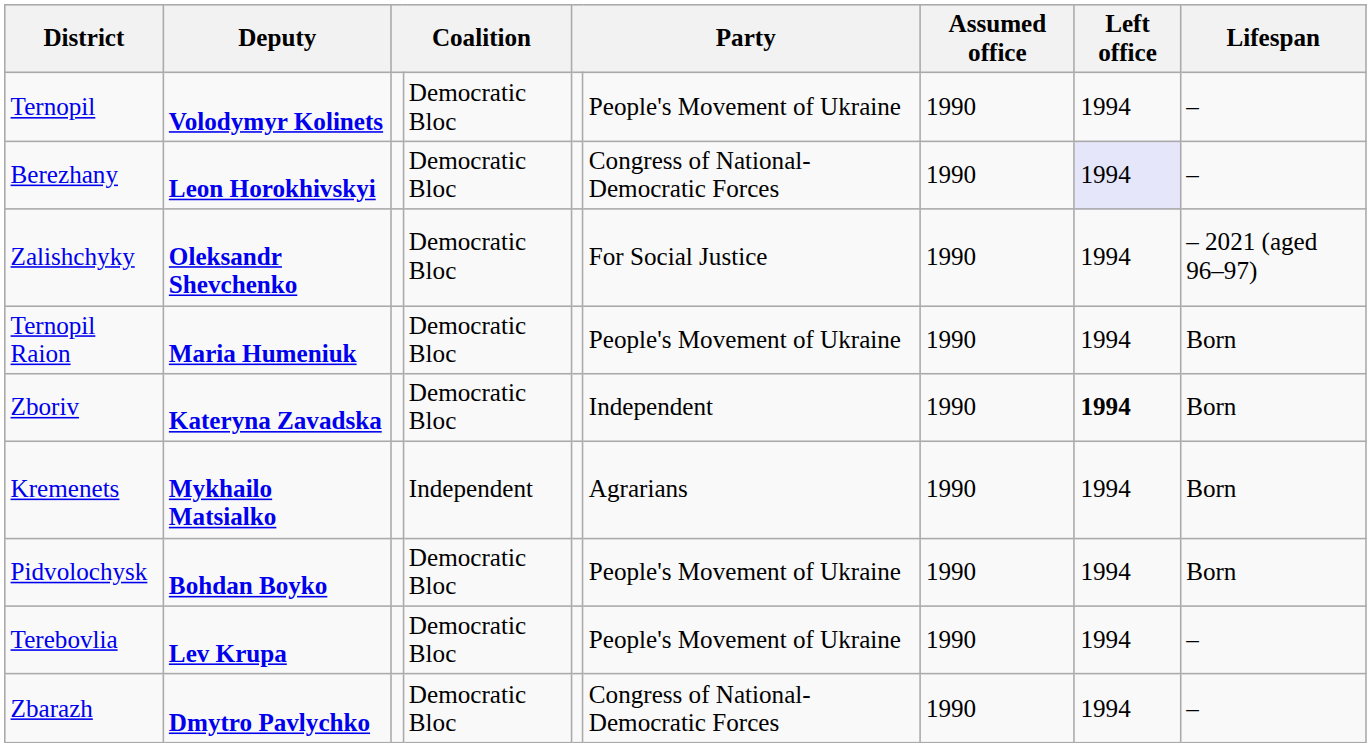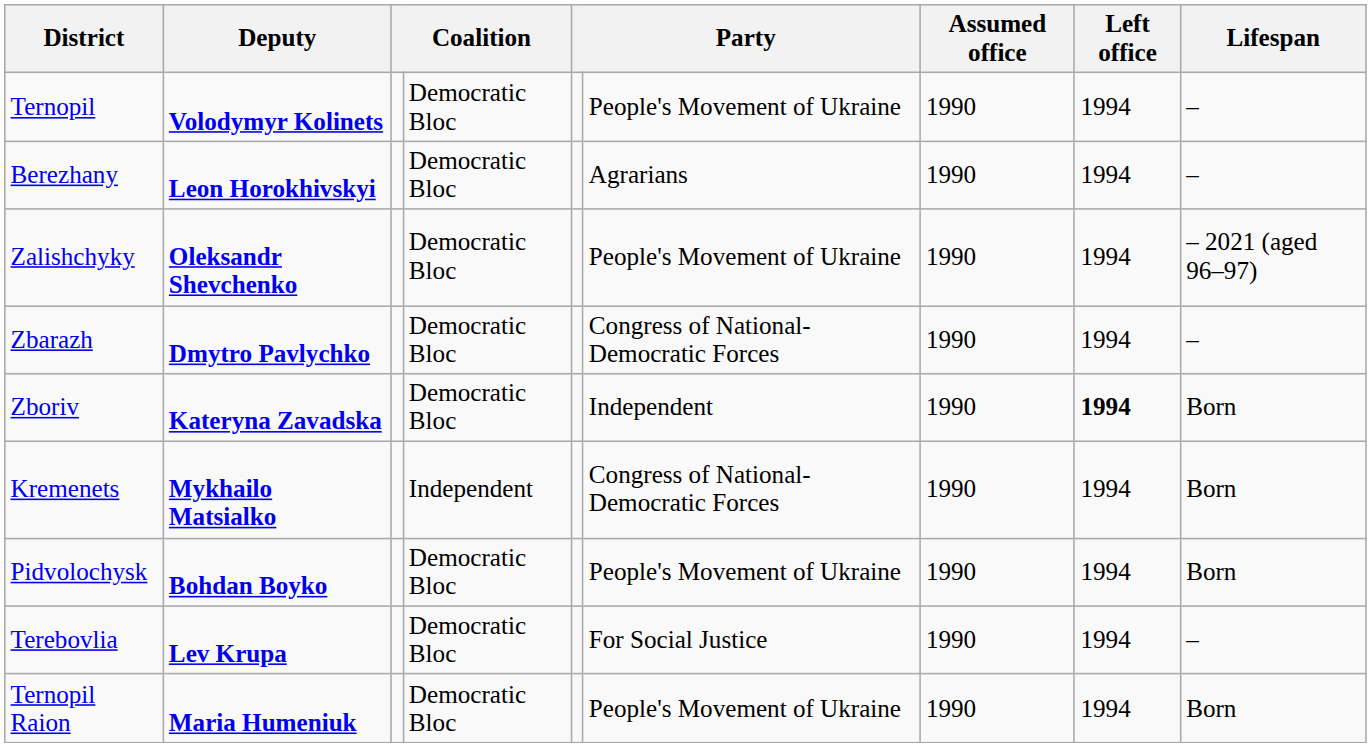(700, 174) Congress of National-Democratic Forces -> (638, 174) Agrarians
(1106, 174) lavender background -> (1106, 174) no background
(678, 256) For Social Justice -> (745, 256) People's Movement of Ukraine
rows swapped: (52, 707) <-> (53, 339)
(638, 489) Agrarians -> (700, 489) Congress of National-Democratic Forces
(745, 639) People's Movement of Ukraine -> (678, 639) For Social Justice
